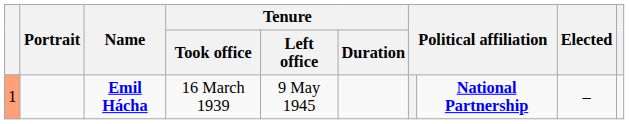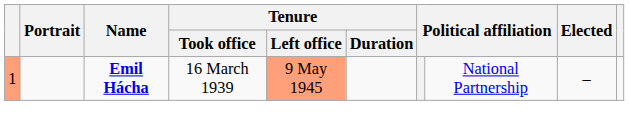(299, 96) no background -> (306, 78) lightsalmon background
(487, 96) bold -> (491, 78) normal
